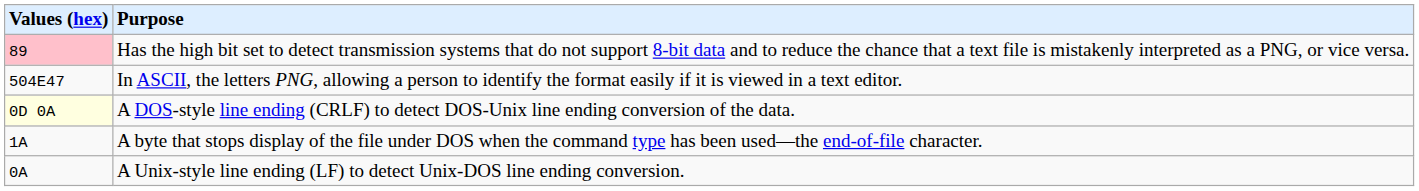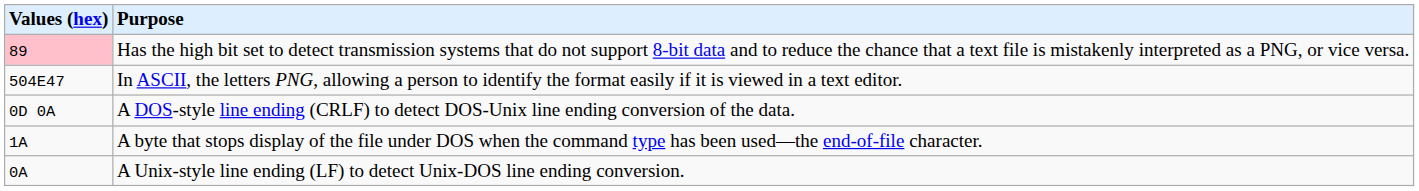(32, 112) lightyellow background -> (32, 112) no background
